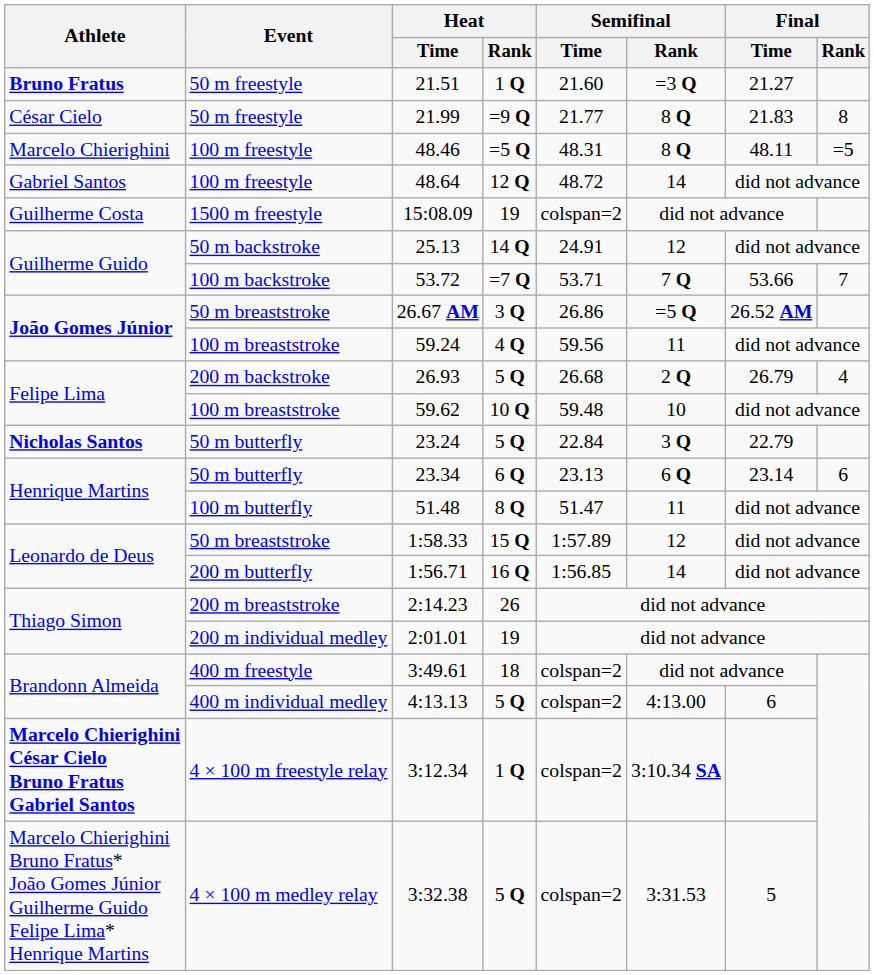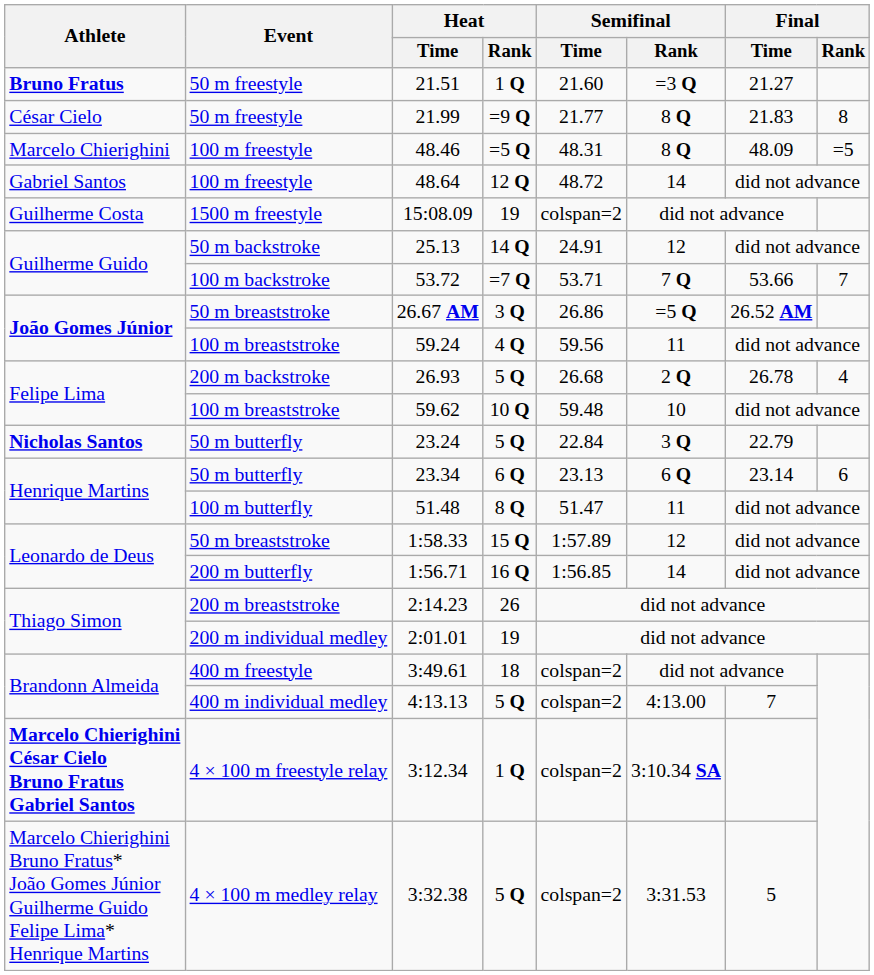(771, 149) 48.11 -> (771, 149) 48.09
(771, 377) 26.79 -> (771, 377) 26.78
(771, 702) 6 -> (771, 702) 7
